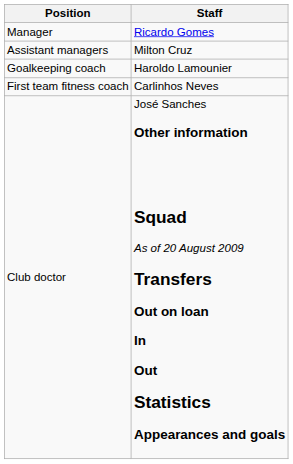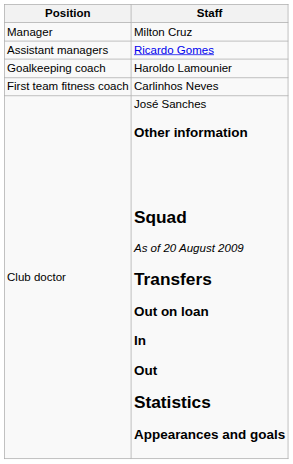(174, 31) Ricardo Gomes -> (163, 31) Milton Cruz
(163, 50) Milton Cruz -> (174, 50) Ricardo Gomes
